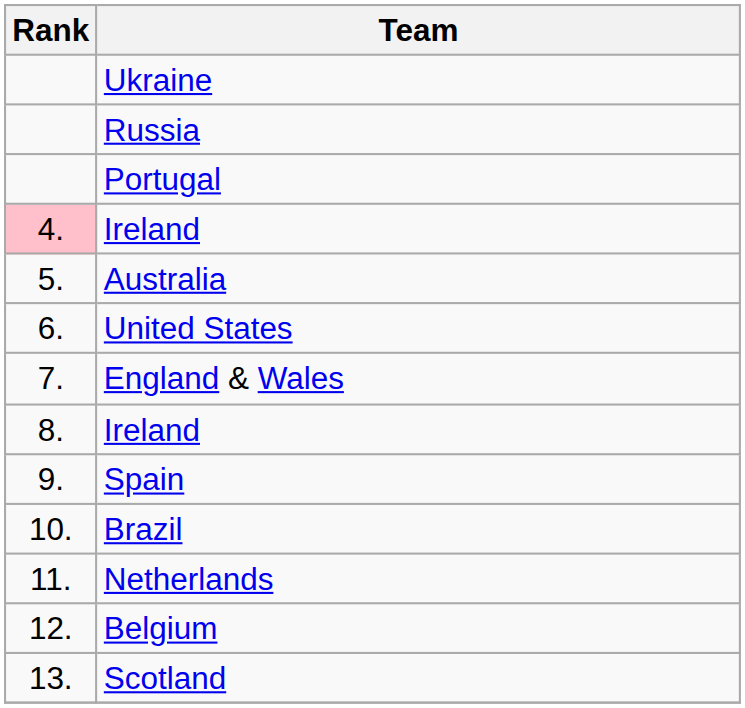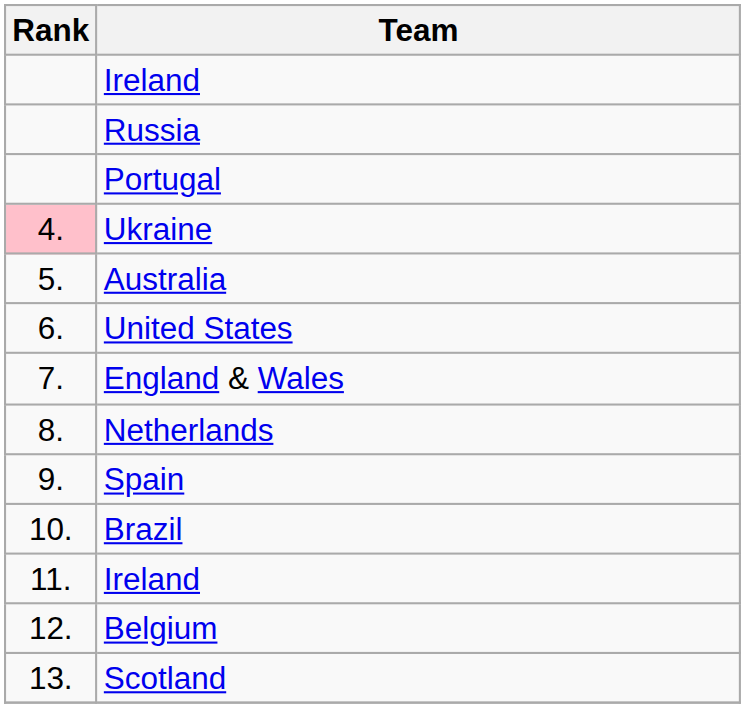(158, 80) Ukraine -> (152, 80) Ireland
(152, 229) Ireland -> (158, 229) Ukraine
(152, 429) Ireland -> (189, 429) Netherlands
(189, 578) Netherlands -> (152, 578) Ireland
